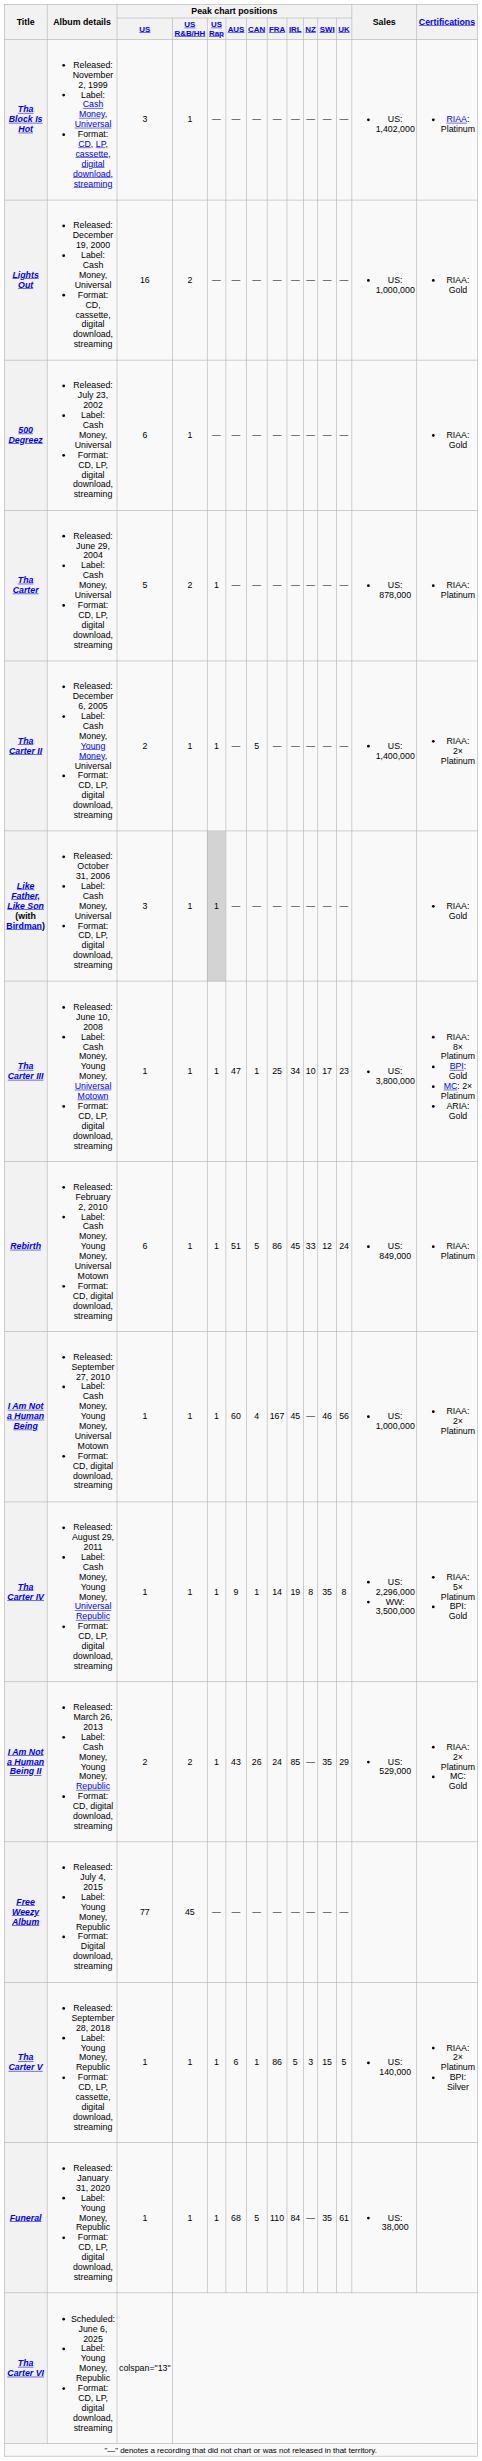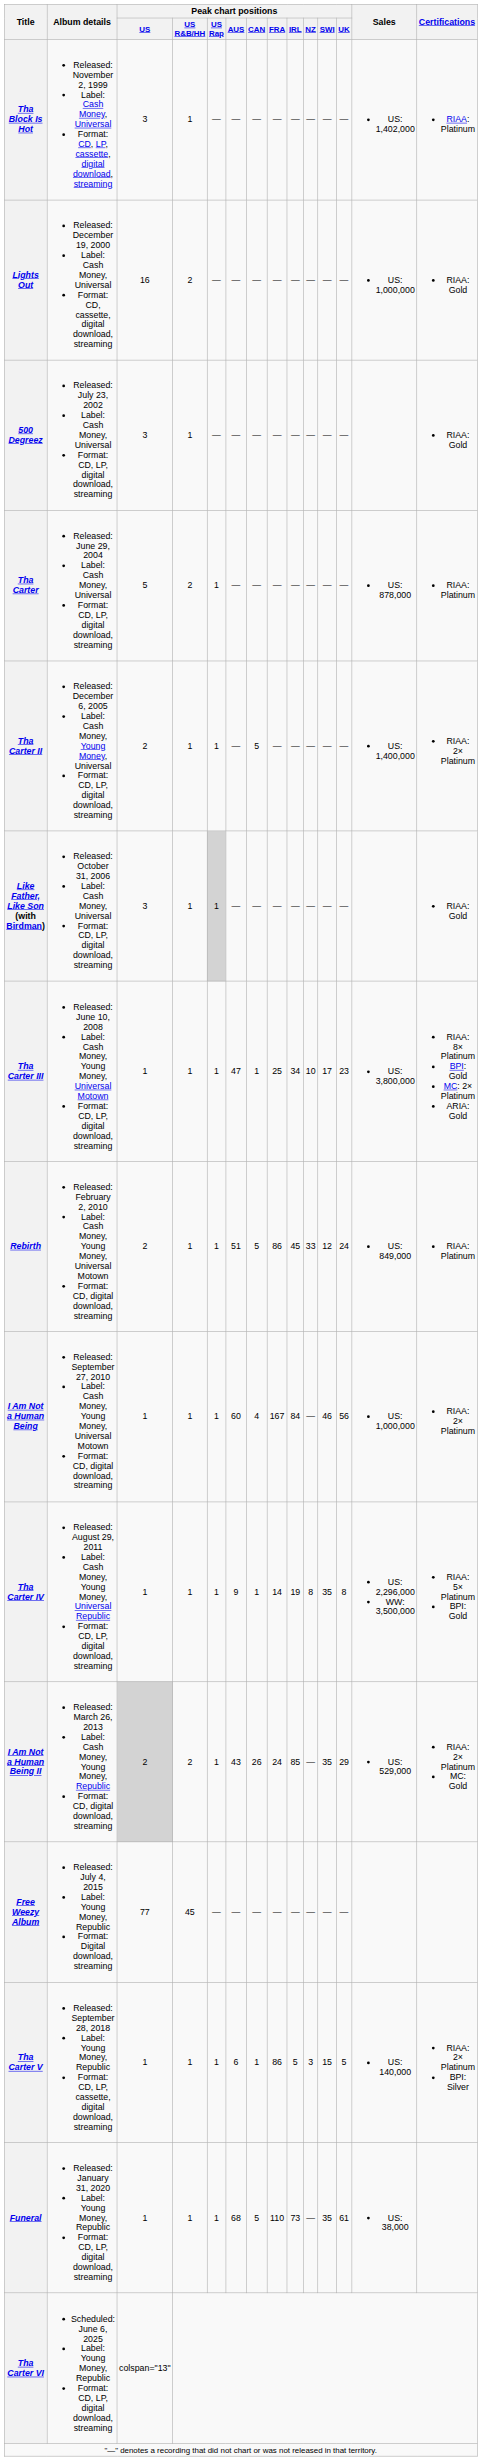(145, 435) 6 -> (145, 435) 3
(145, 1246) 6 -> (145, 1246) 2
(295, 1416) 45 -> (295, 1416) 84
(145, 1762) no background -> (145, 1762) lightgrey background
(295, 2218) 84 -> (295, 2218) 73
